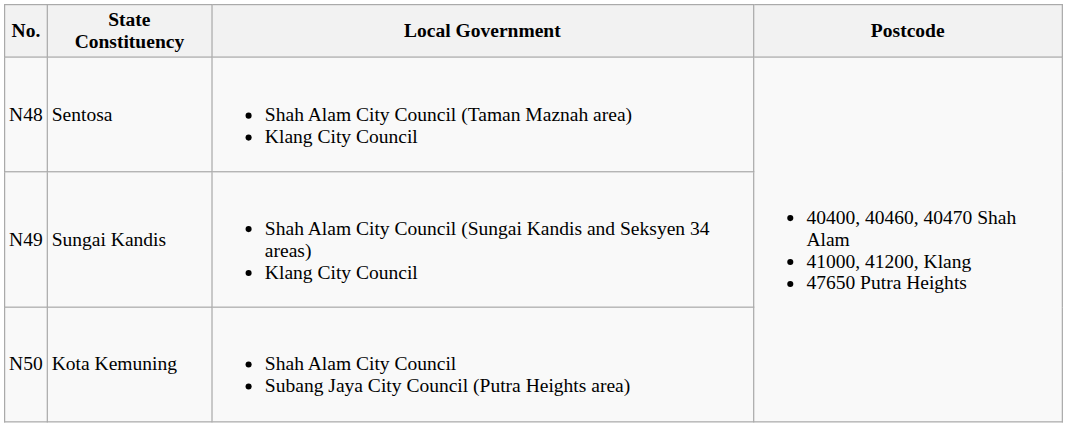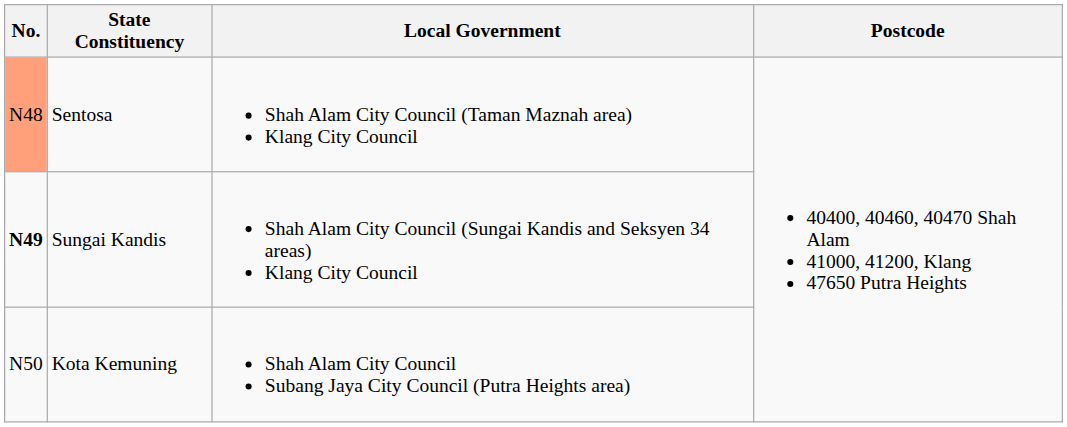(26, 114) no background -> (26, 114) lightsalmon background
(26, 239) normal -> (26, 239) bold
